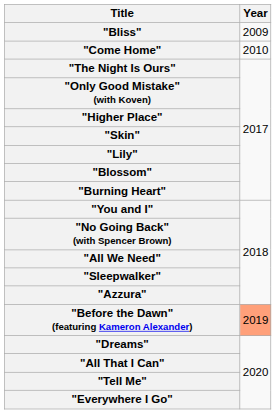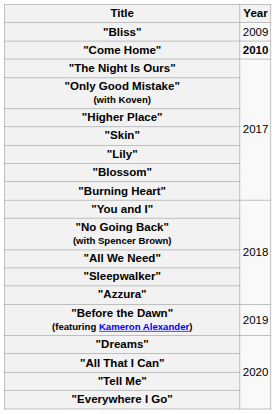(256, 50) normal -> (256, 50) bold
(256, 320) lightsalmon background -> (256, 320) no background
